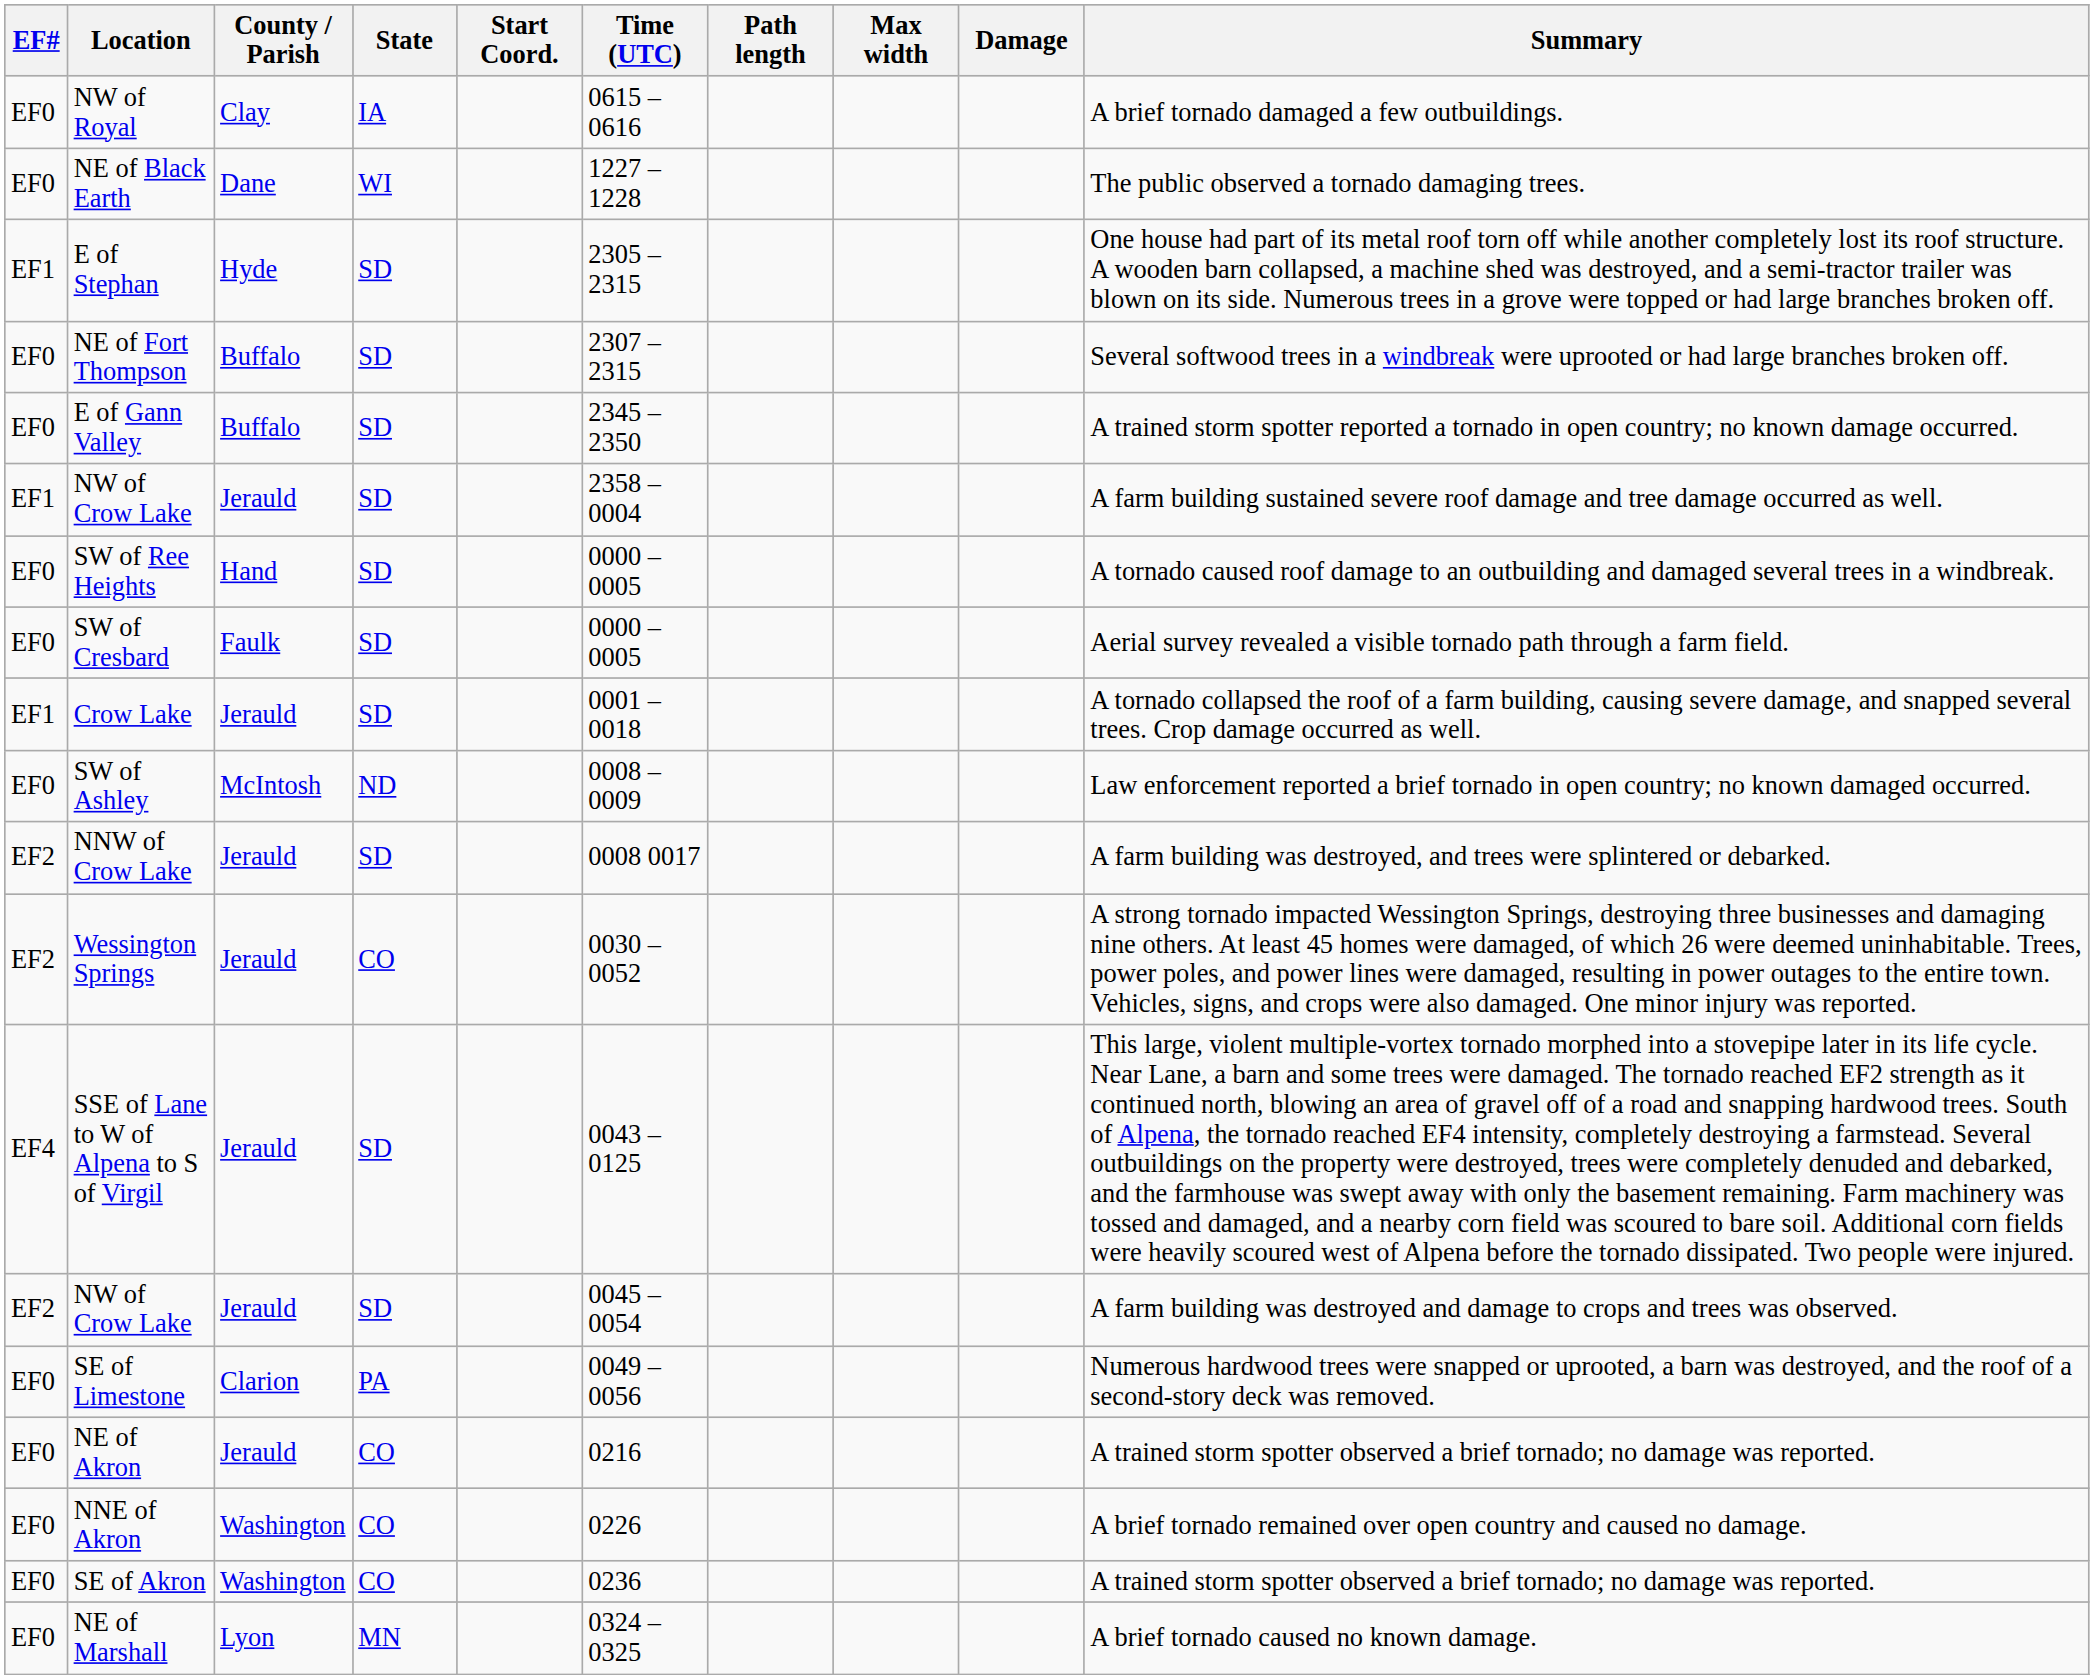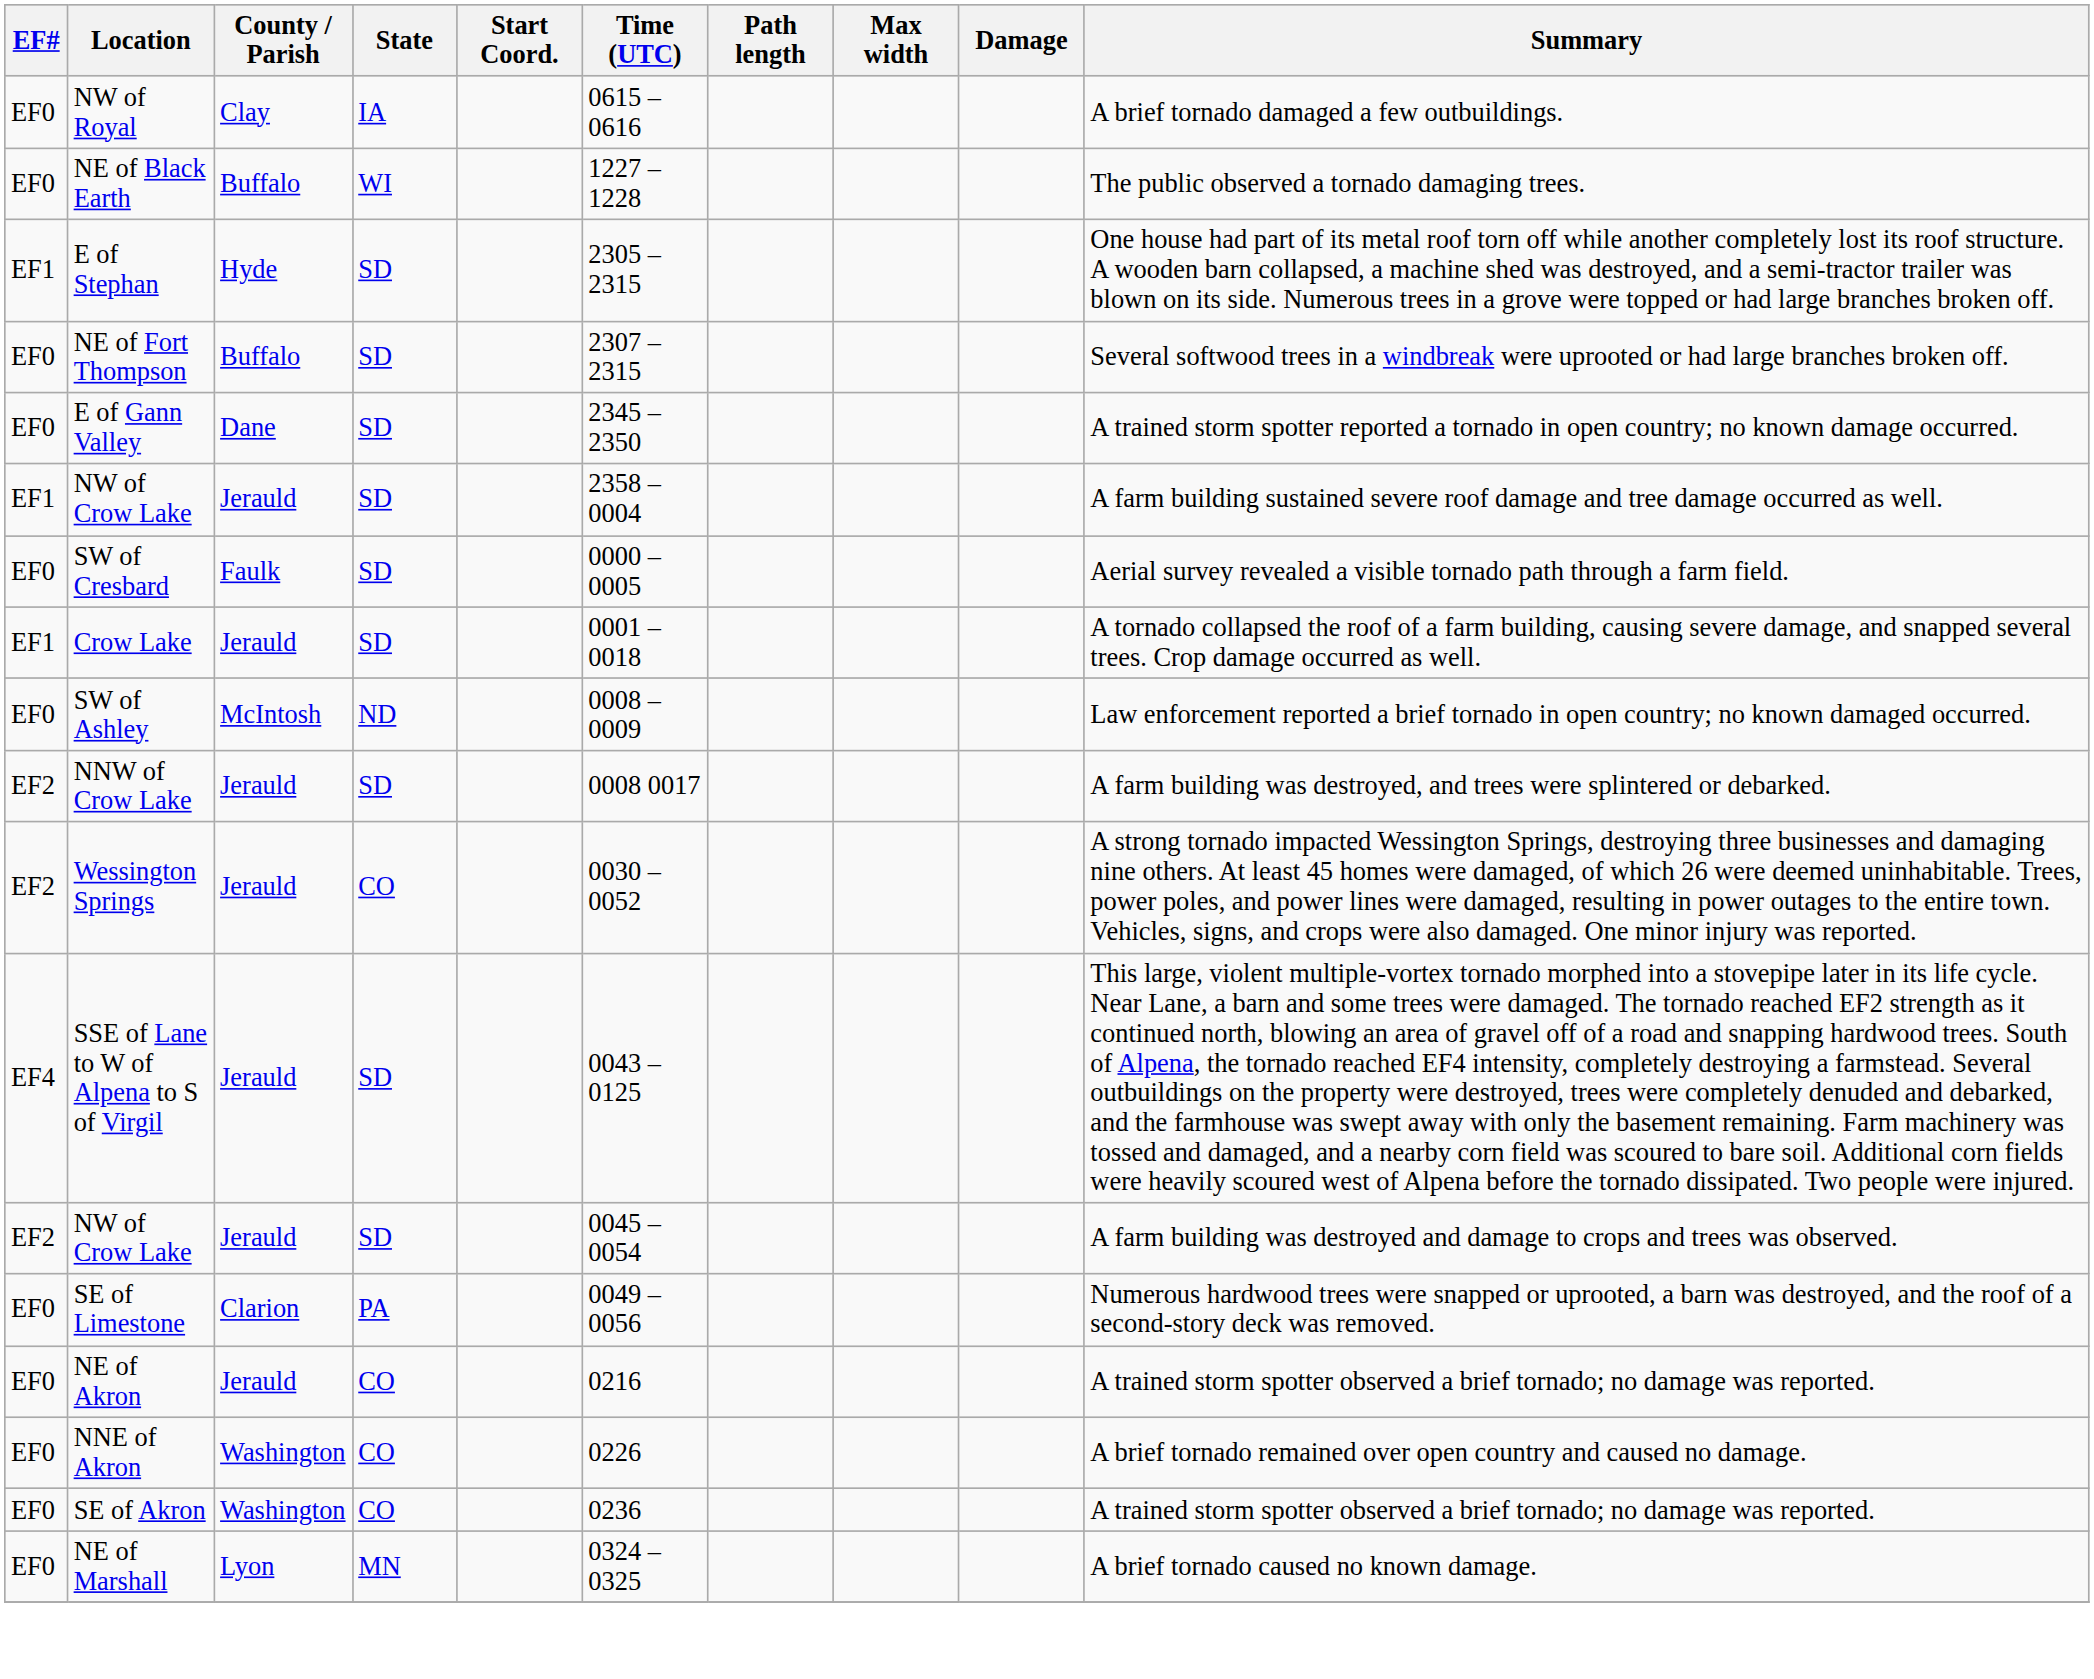(248, 183) Dane -> (260, 183) Buffalo
(260, 427) Buffalo -> (248, 427) Dane
- row: (33, 570)
